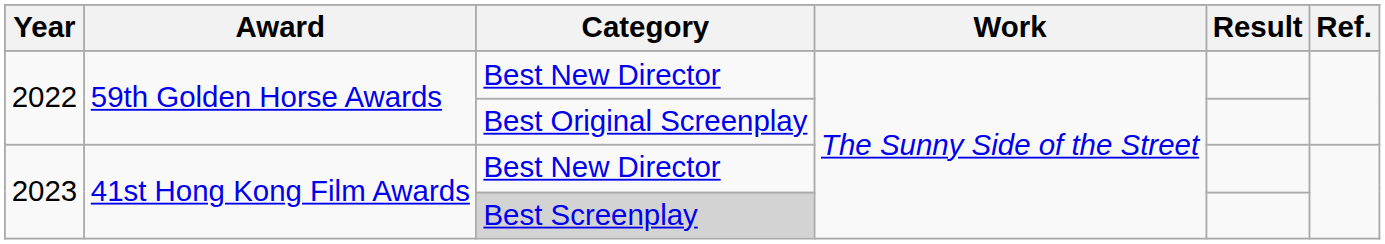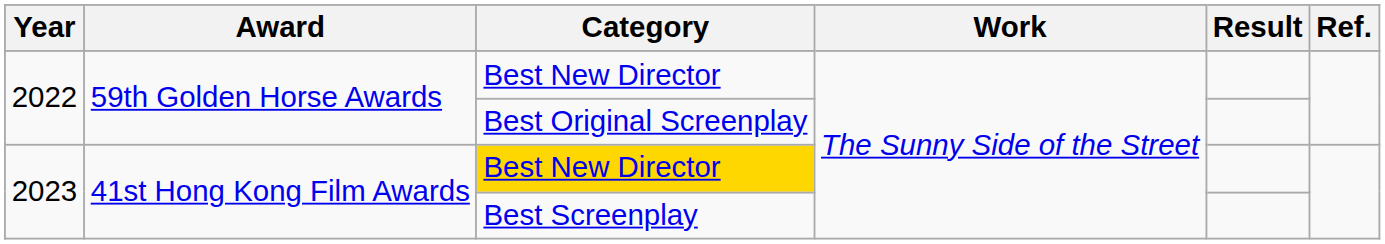(602, 167) no background -> (602, 167) gold background
(591, 214) lightgrey background -> (591, 214) no background
